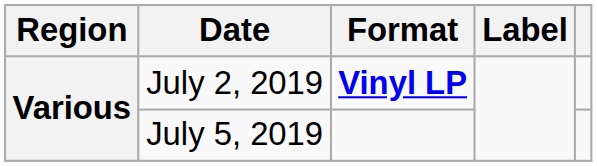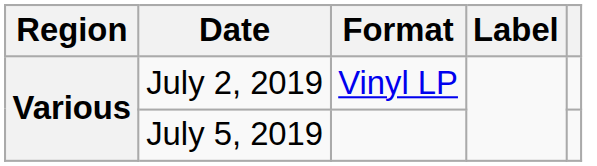(403, 82) bold -> (398, 82) normal
